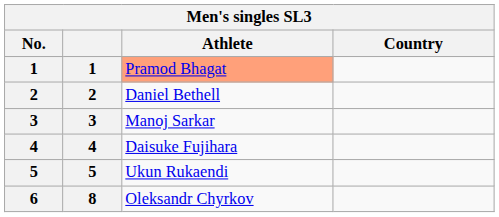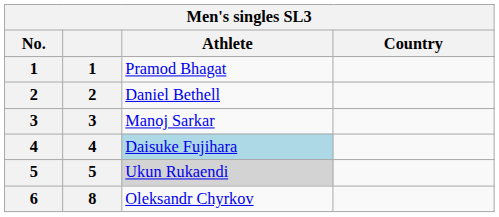(176, 69) lightsalmon background -> (176, 69) no background
(181, 146) no background -> (181, 146) lightblue background
(177, 172) no background -> (177, 172) lightgrey background
